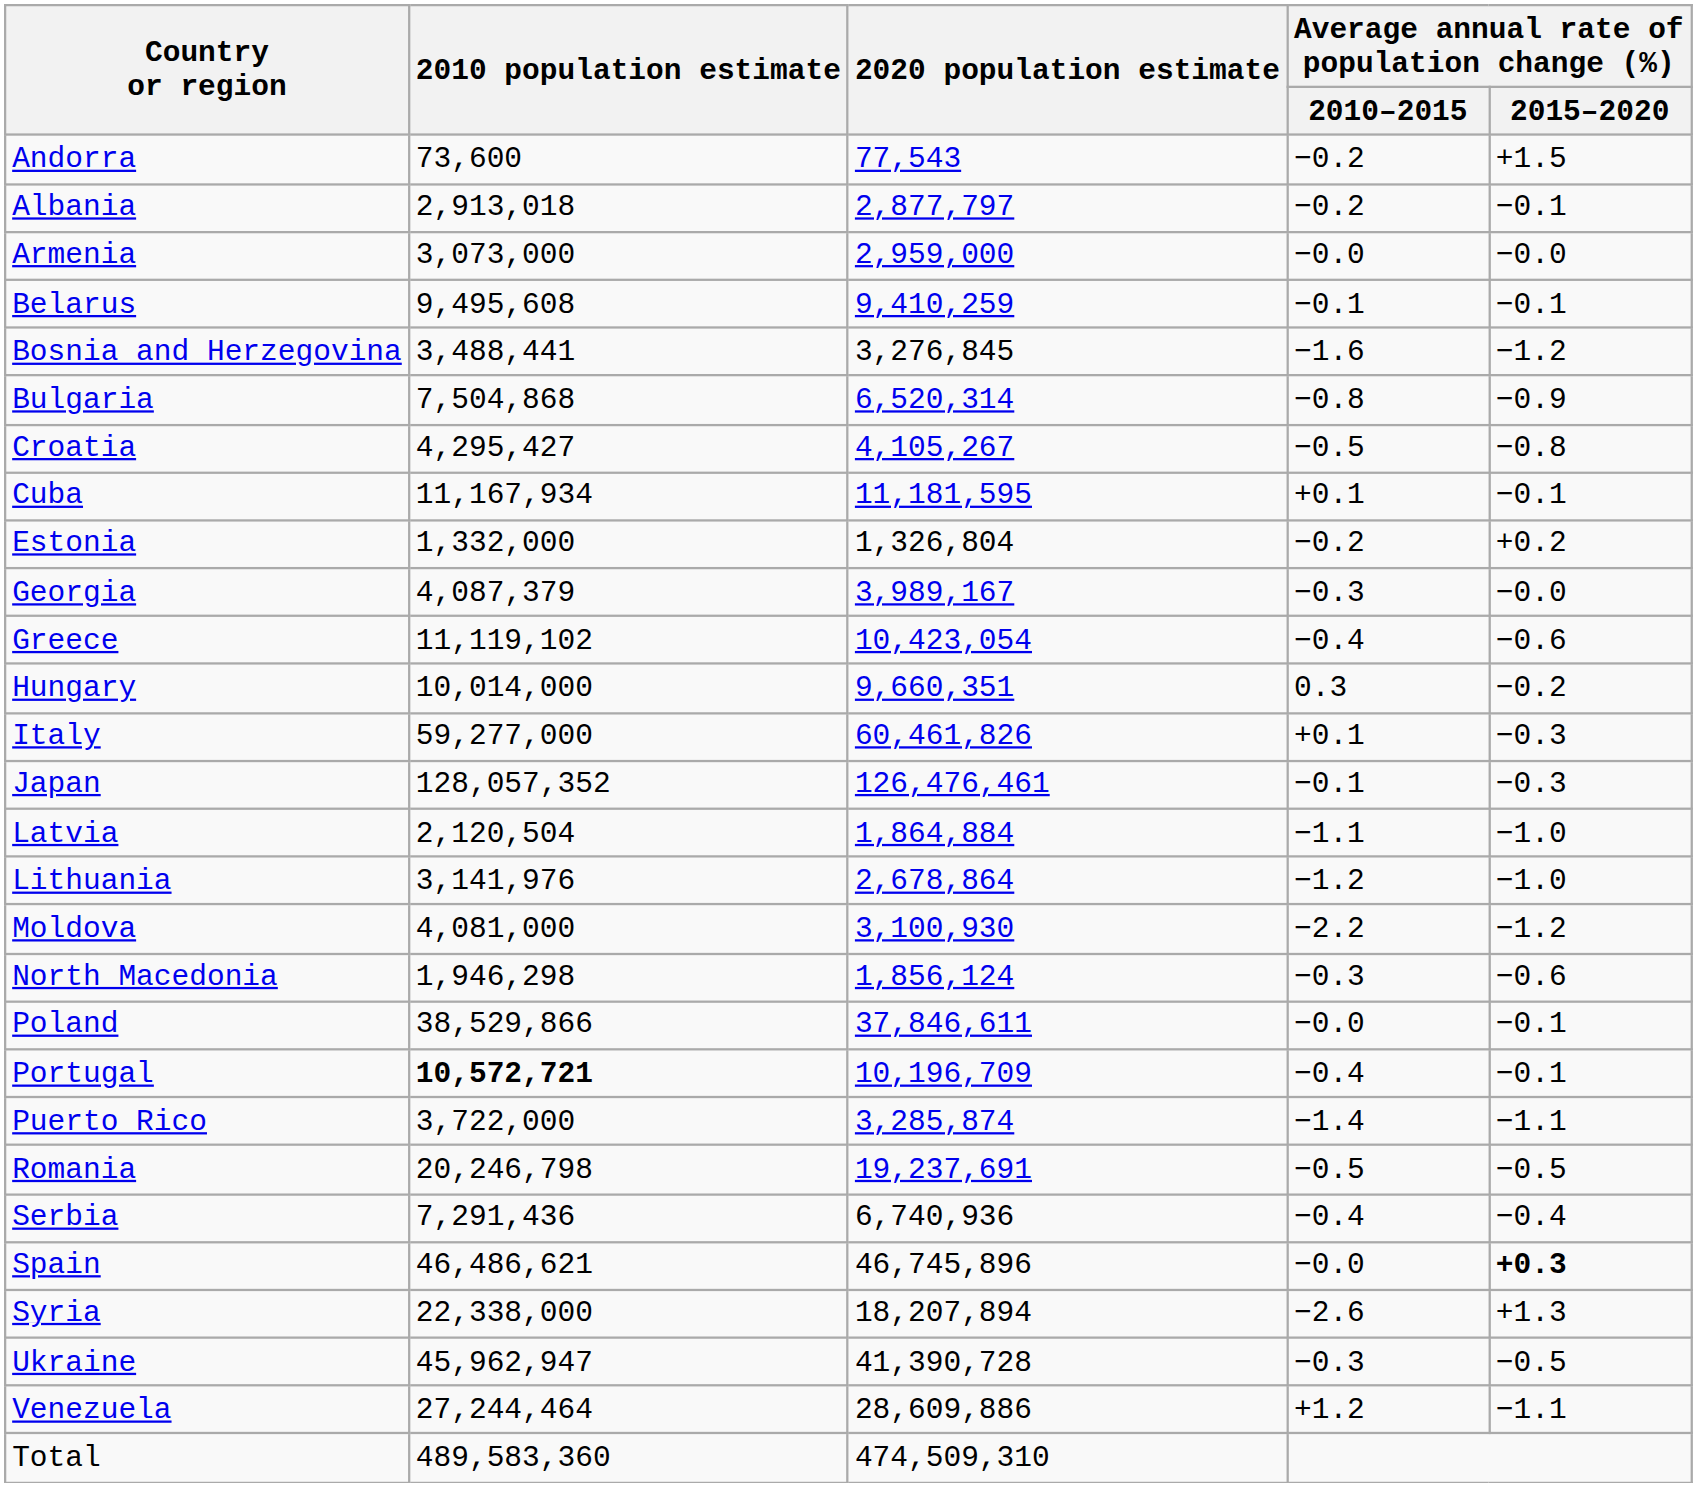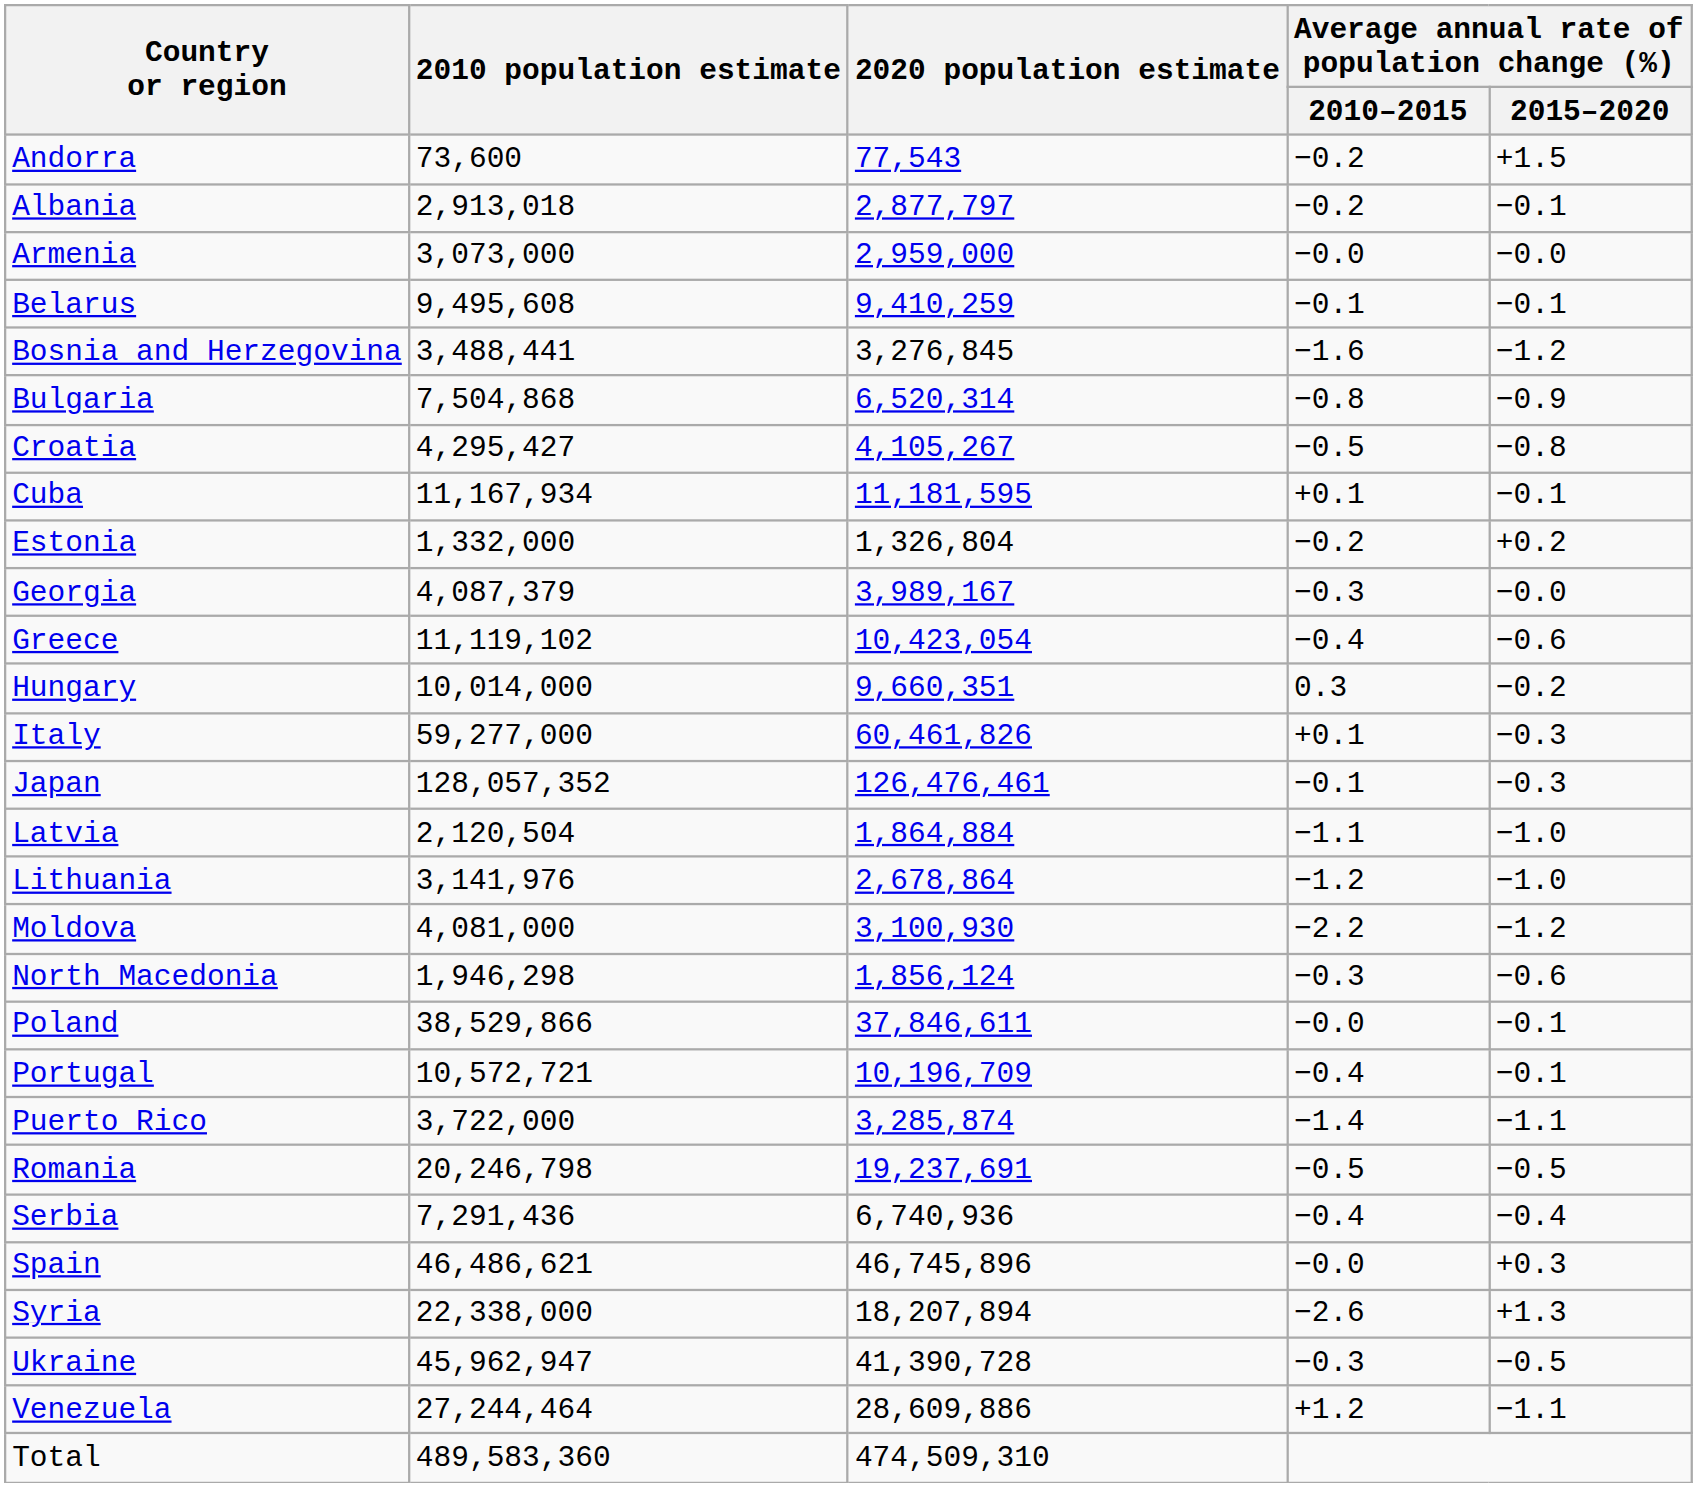(504, 1073) bold -> (504, 1073) normal
(1531, 1266) bold -> (1531, 1266) normal
